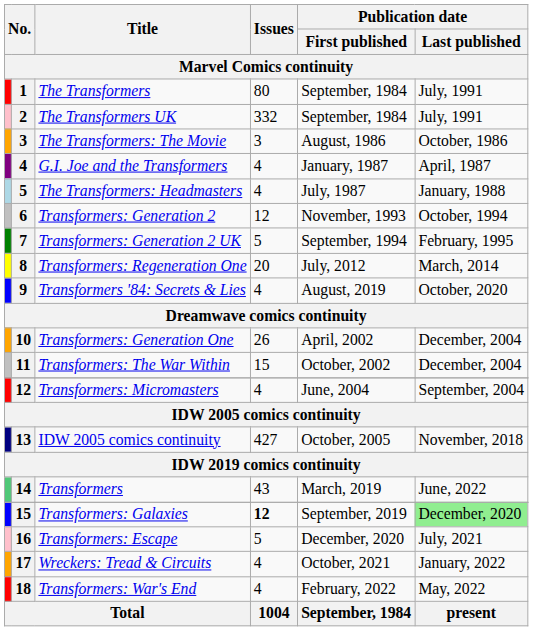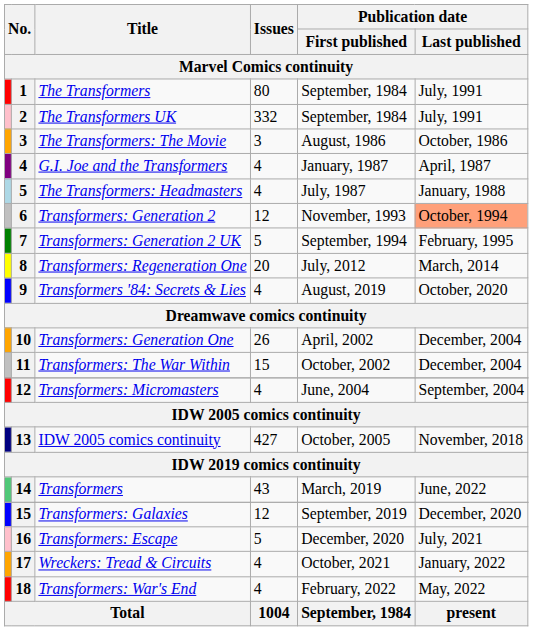(463, 215) no background -> (463, 215) lightsalmon background
(262, 514) bold -> (262, 514) normal
(470, 514) lightgreen background -> (470, 514) no background
